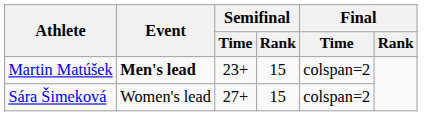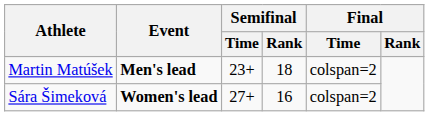(278, 70) 15 -> (284, 70) 18
(166, 97) normal -> (169, 97) bold
(278, 97) 15 -> (284, 97) 16
